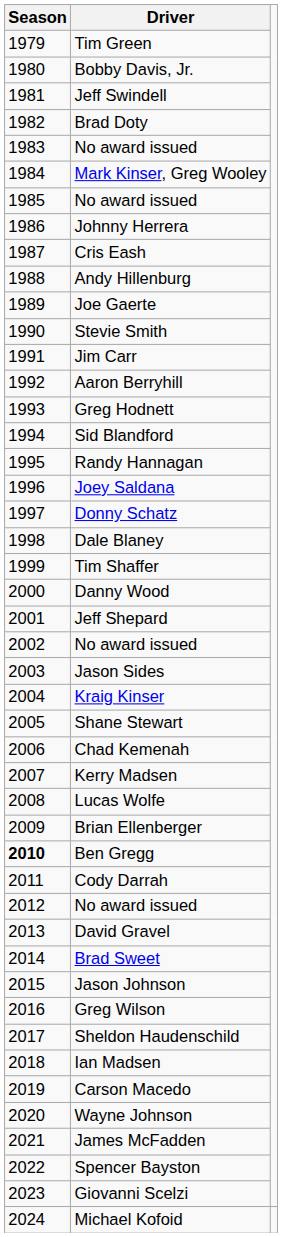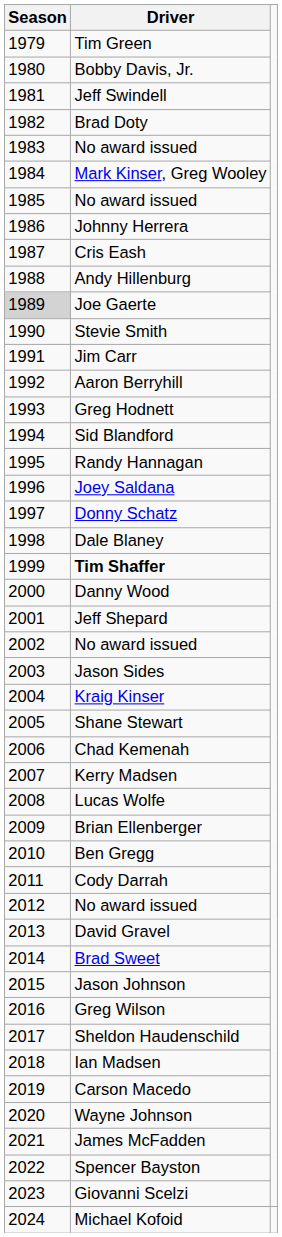(27, 305) no background -> (27, 305) lightgrey background
(117, 566) normal -> (120, 566) bold
(27, 853) bold -> (27, 853) normal
